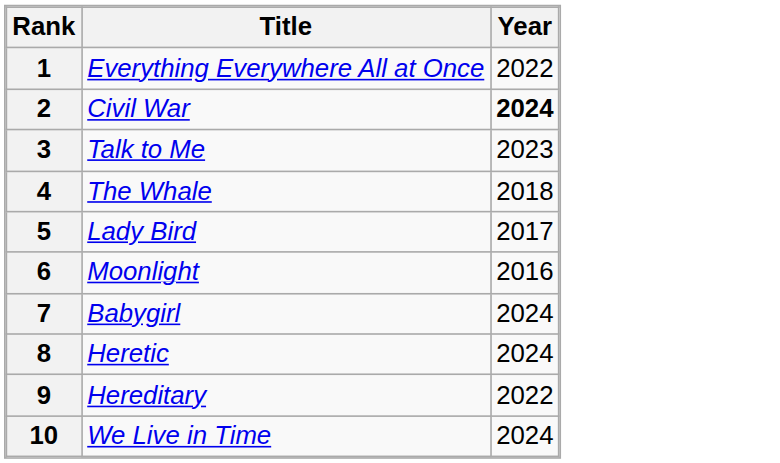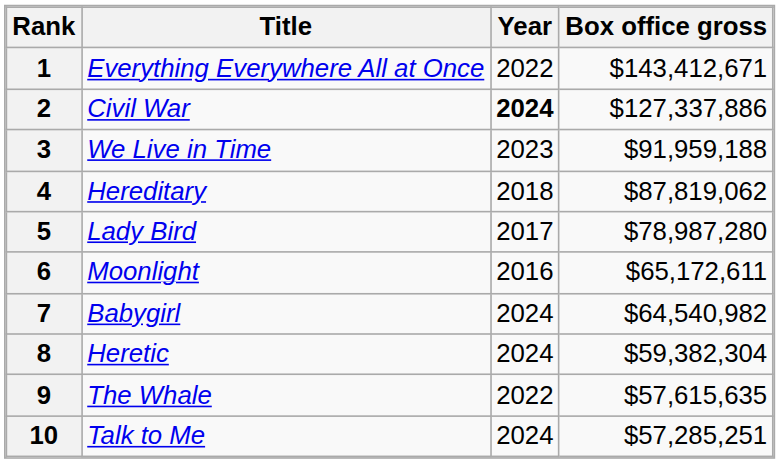+ column: (666, 27)
(146, 149) Talk to Me -> (179, 149) We Live in Time
(150, 190) The Whale -> (147, 190) Hereditary
(147, 394) Hereditary -> (150, 394) The Whale
(179, 435) We Live in Time -> (146, 435) Talk to Me
